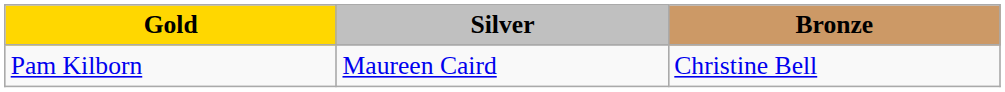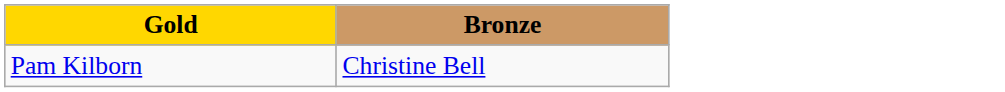- column: (502, 24)
